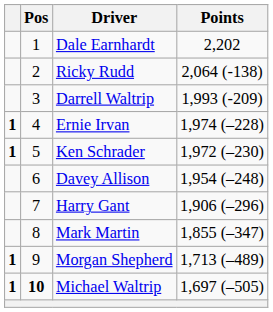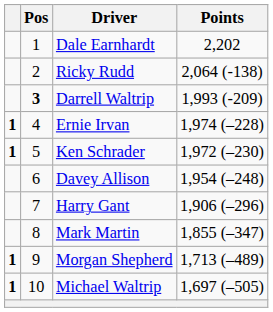(36, 98) normal -> (36, 98) bold
(36, 286) bold -> (36, 286) normal
